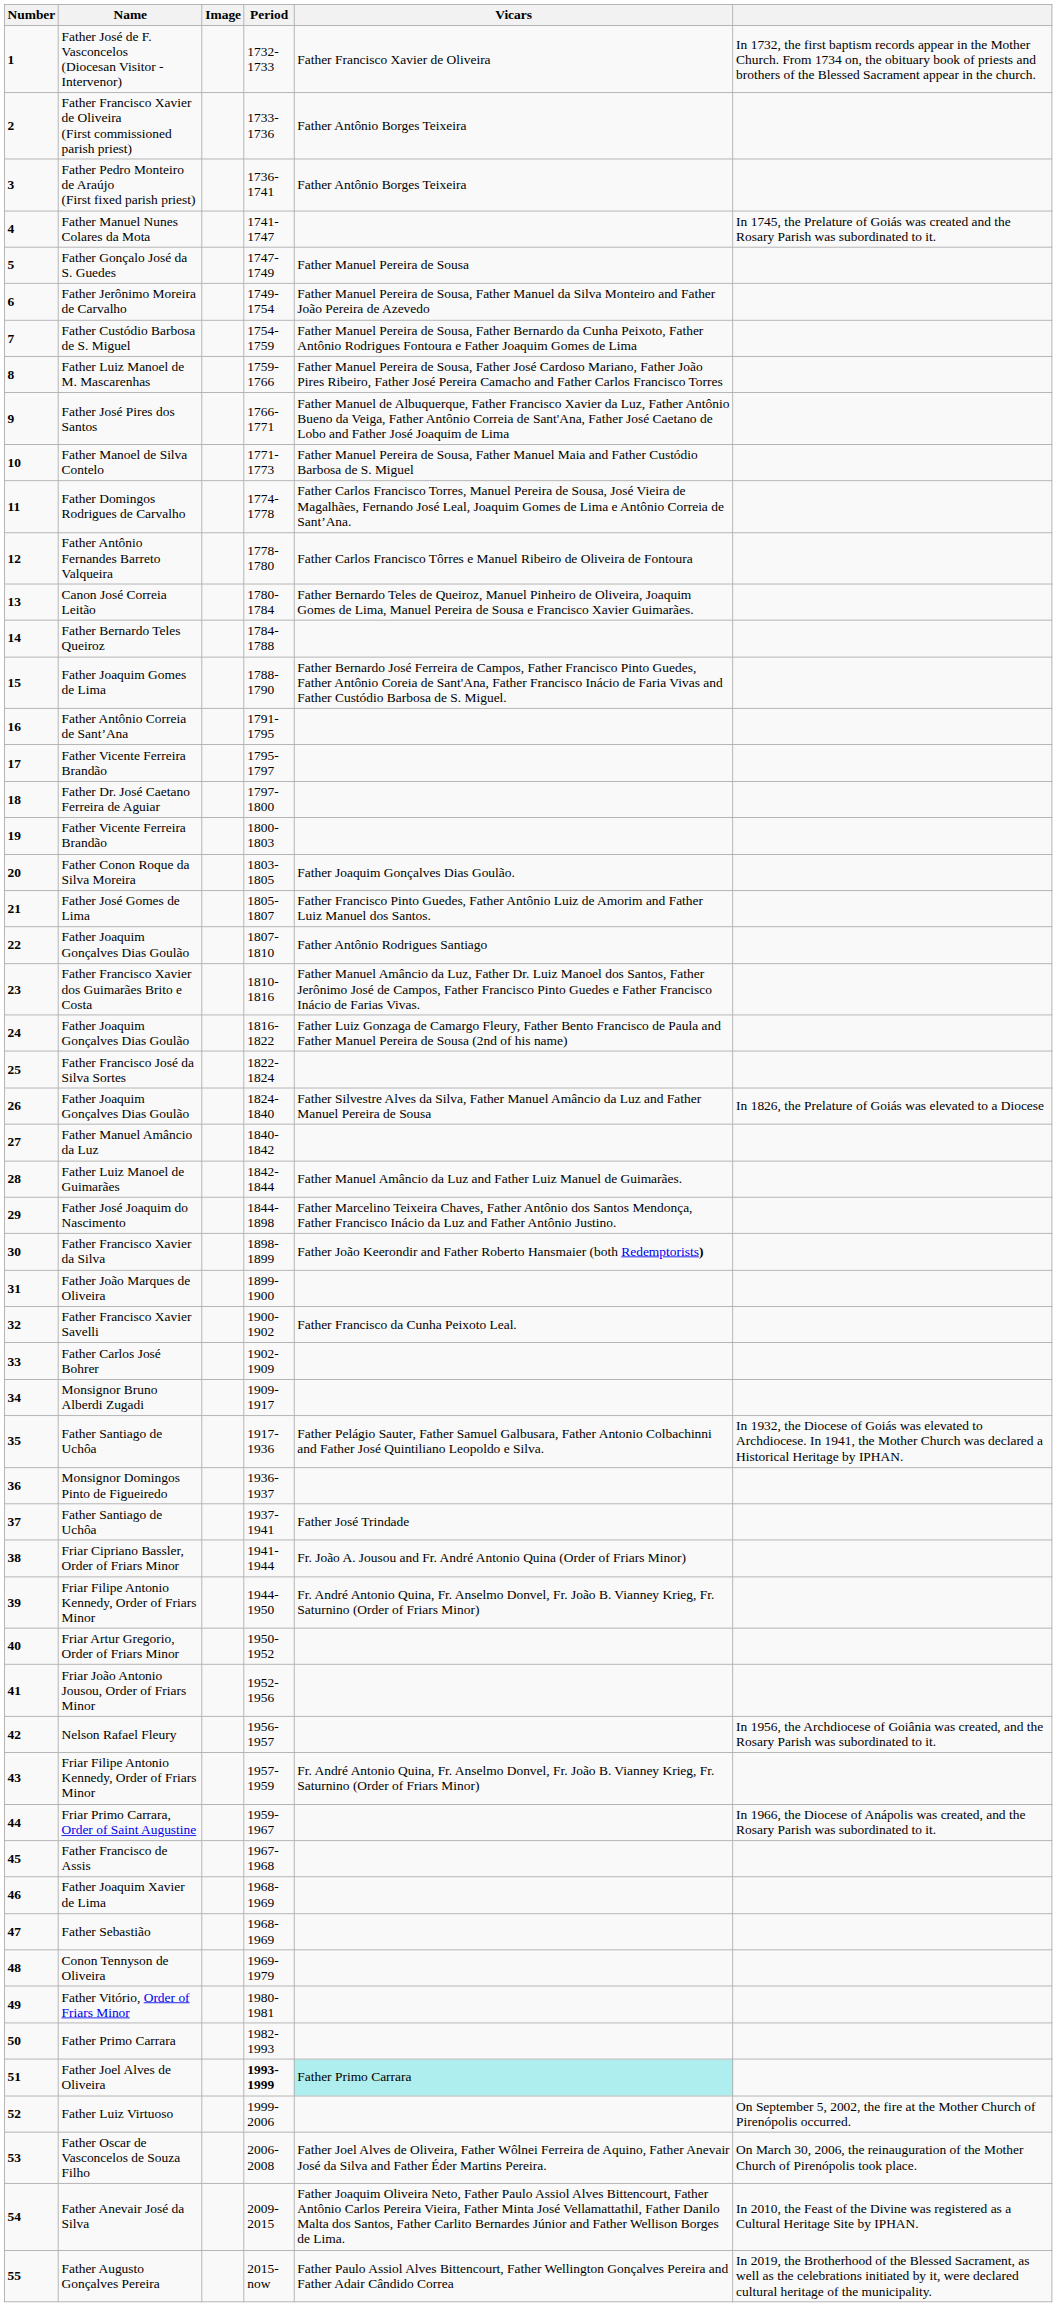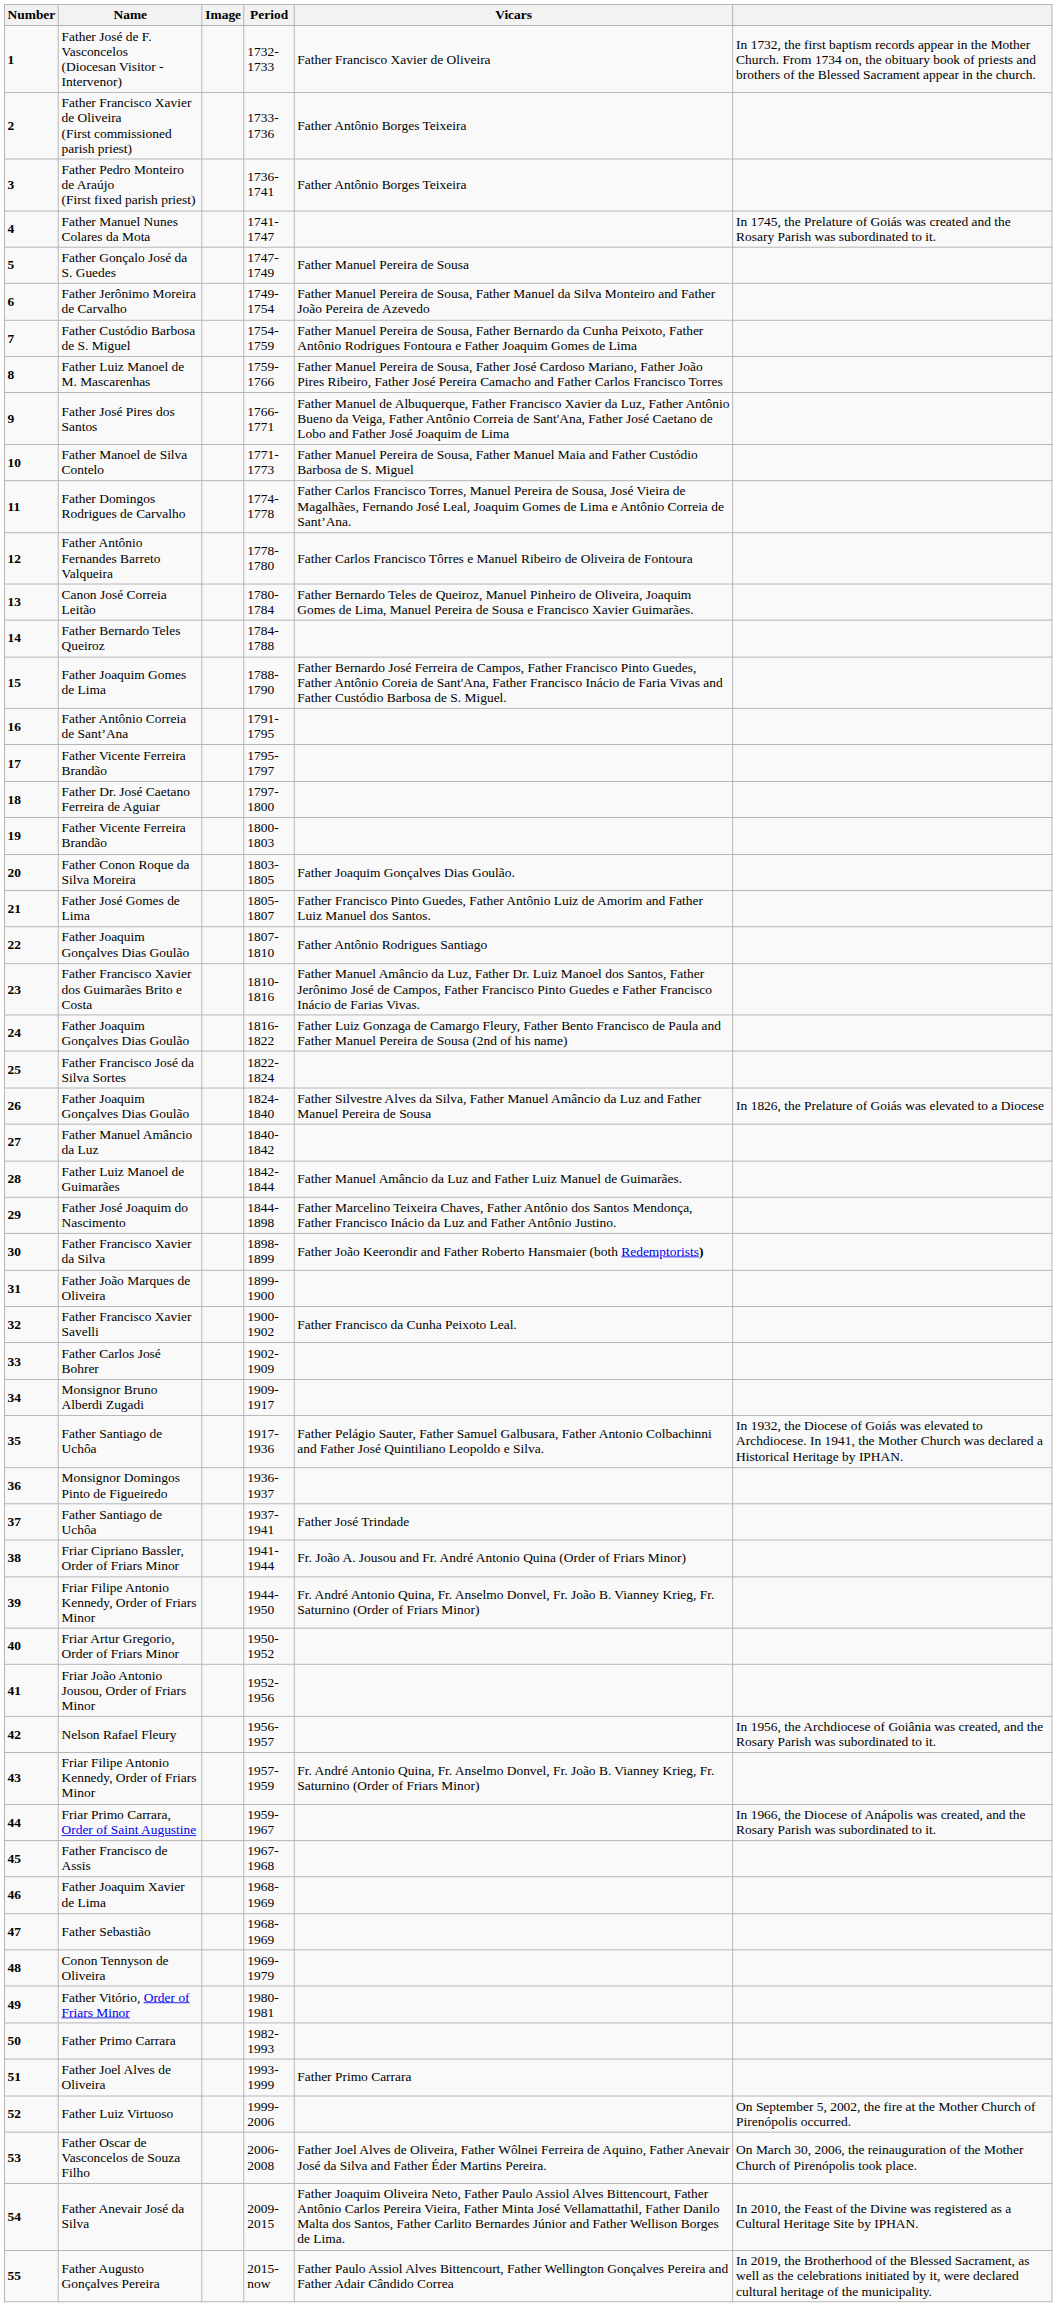(263, 2077) bold -> (263, 2077) normal
(354, 2077) paleturquoise background -> (354, 2077) no background
